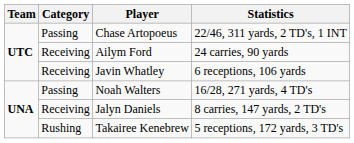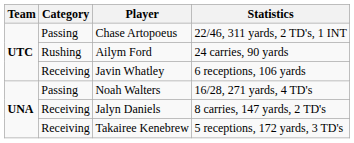(66, 52) Receiving -> (61, 52) Rushing
(61, 128) Rushing -> (66, 128) Receiving
